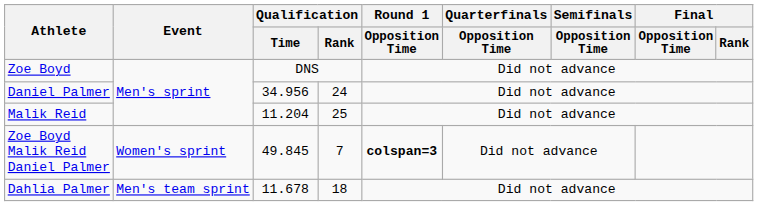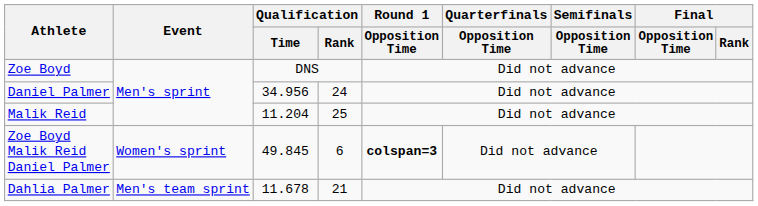(340, 152) 7 -> (340, 152) 6
(340, 190) 18 -> (340, 190) 21
